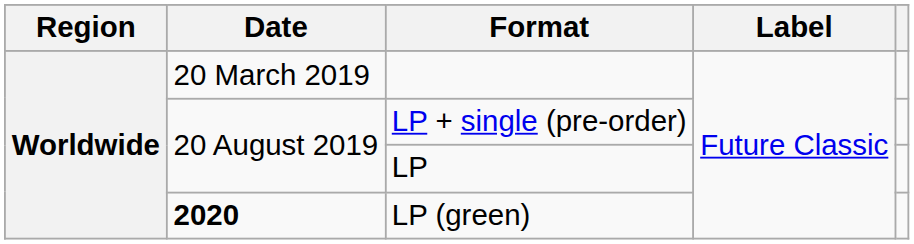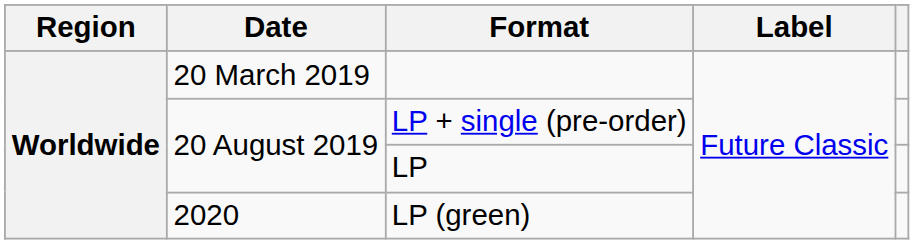(206, 214) bold -> (206, 214) normal
